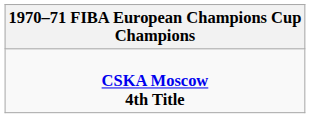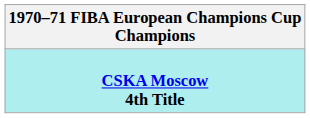(155, 90) no background -> (155, 90) paleturquoise background
